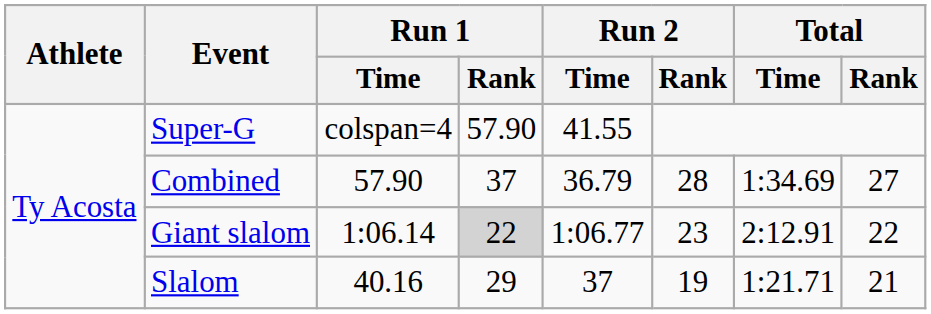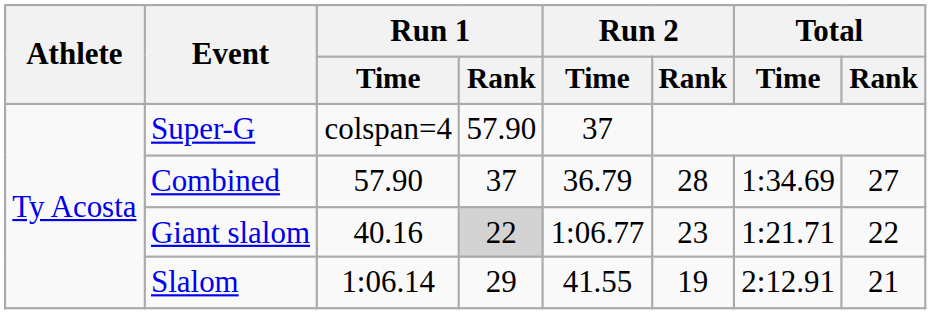(597, 129) 41.55 -> (597, 129) 37
(388, 231) 1:06.14 -> (388, 231) 40.16
(788, 231) 2:12.91 -> (788, 231) 1:21.71
(388, 282) 40.16 -> (388, 282) 1:06.14
(597, 282) 37 -> (597, 282) 41.55
(788, 282) 1:21.71 -> (788, 282) 2:12.91
